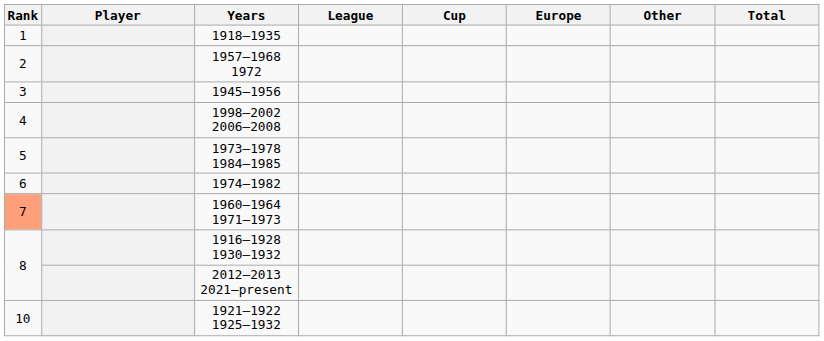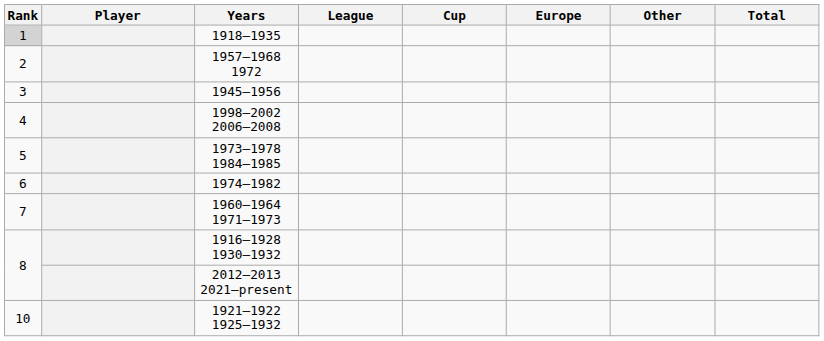(23, 36) no background -> (23, 36) lightgrey background
(23, 212) lightsalmon background -> (23, 212) no background
